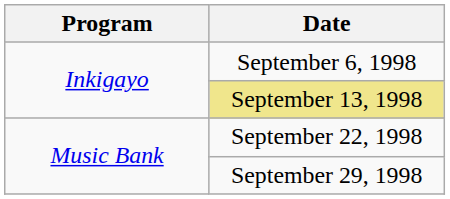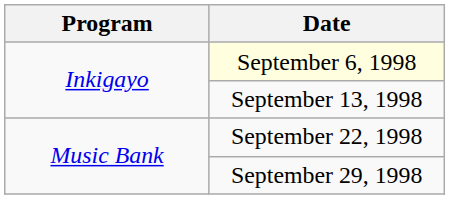(327, 61) no background -> (327, 61) lightyellow background
(327, 99) khaki background -> (327, 99) no background
